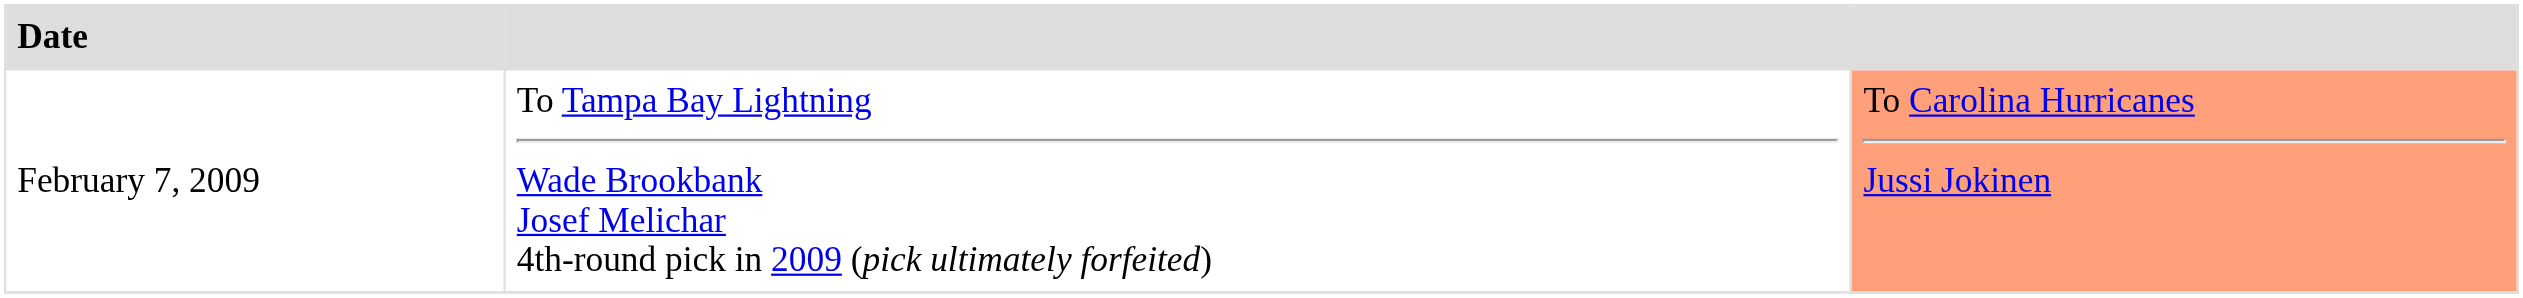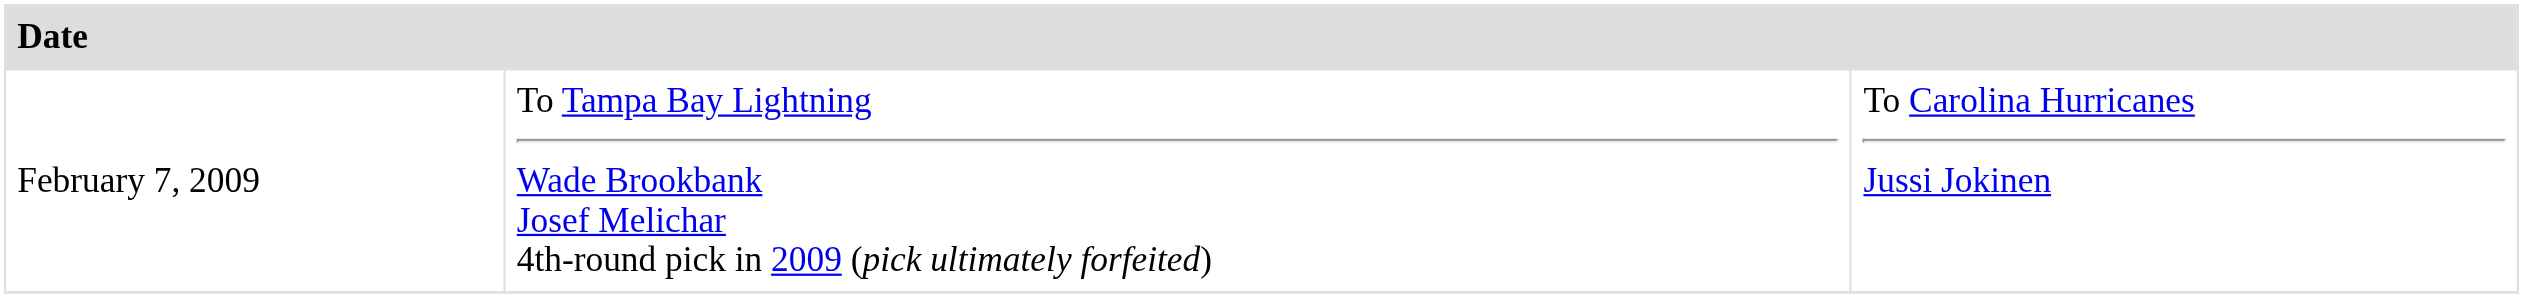(2184, 140) lightsalmon background -> (2184, 140) no background
